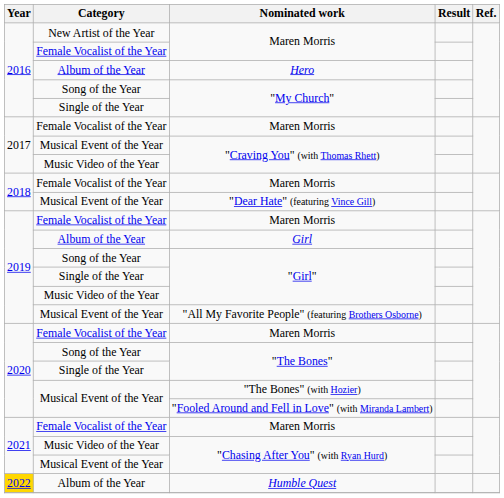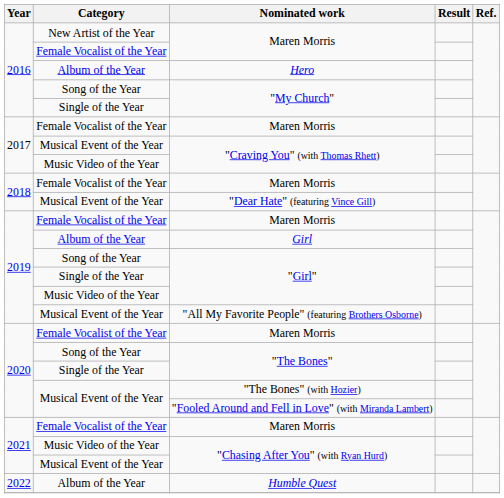(19, 483) gold background -> (19, 483) no background
